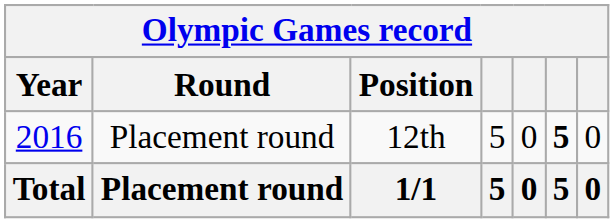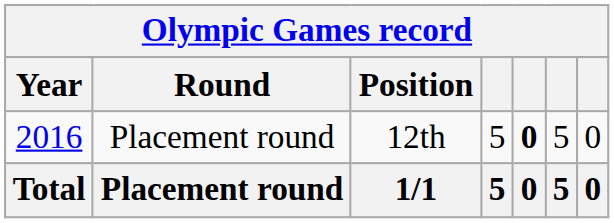(529, 136) normal -> (529, 136) bold
(561, 136) bold -> (561, 136) normal
